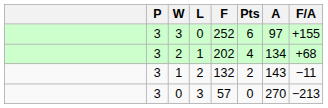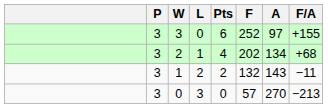columns swapped: (250, 14) <-> (224, 14)
